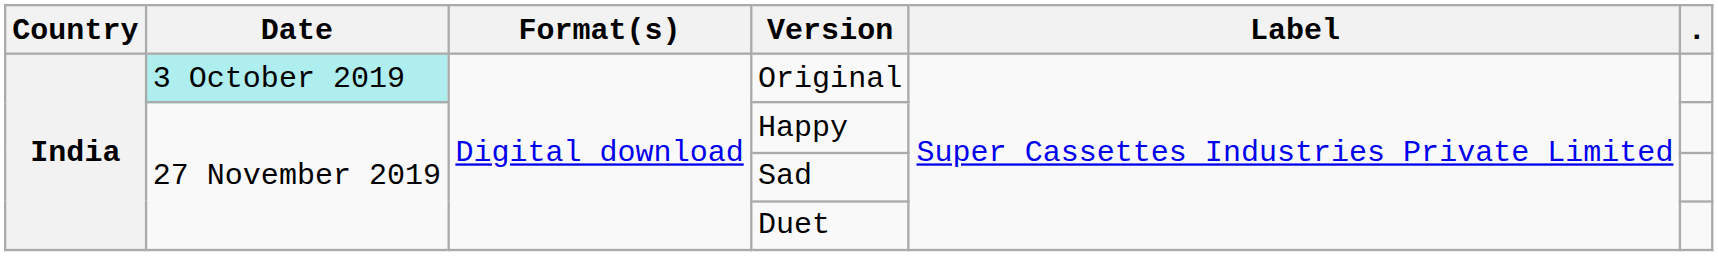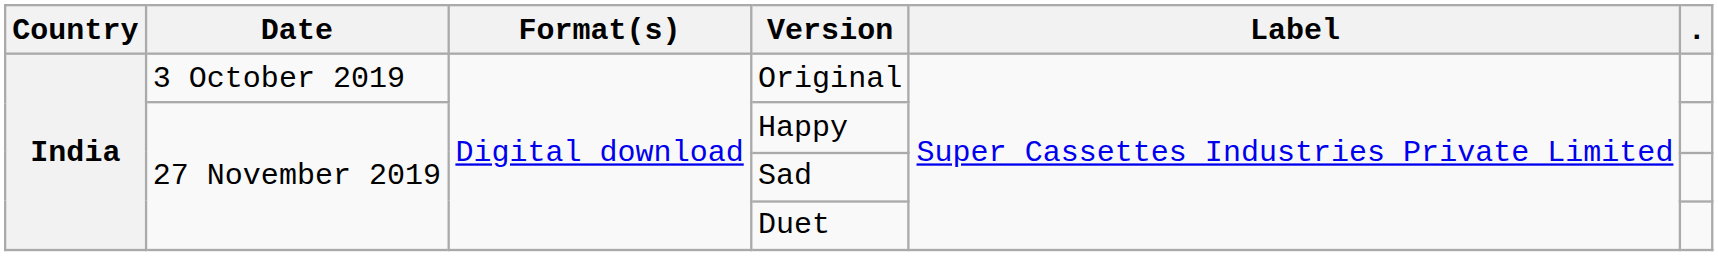(279, 79) paleturquoise background -> (279, 79) no background
